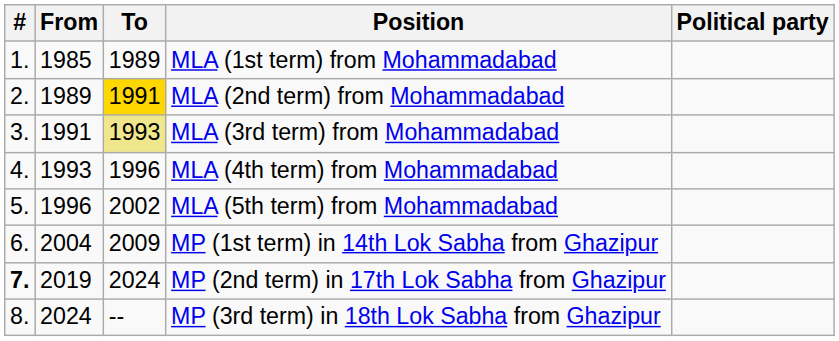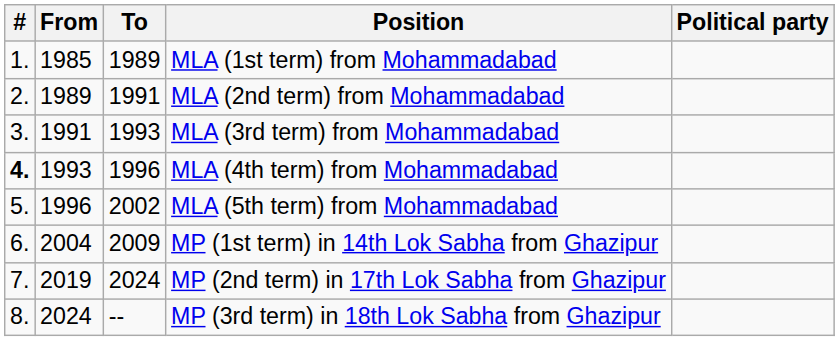(135, 96) gold background -> (135, 96) no background
(135, 133) khaki background -> (135, 133) no background
(20, 170) normal -> (20, 170) bold
(20, 280) bold -> (20, 280) normal
